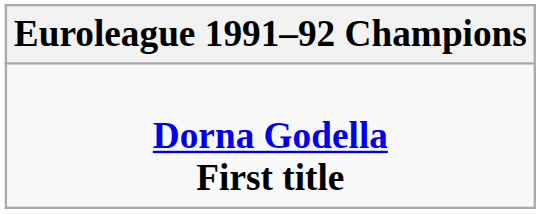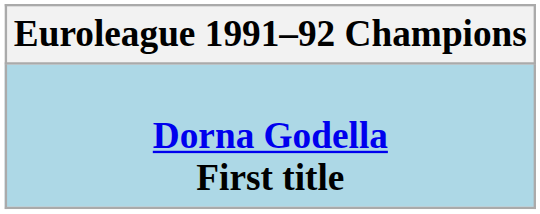(270, 156) no background -> (270, 156) lightblue background
